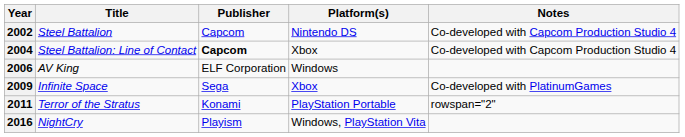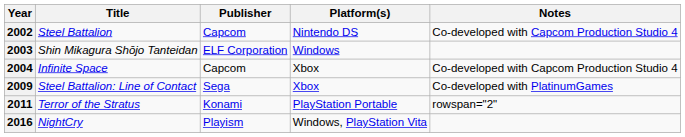+ row: (20, 50)
(117, 50) Steel Battalion: Line of Contact -> (73, 68) Infinite Space
(224, 50) bold -> (224, 68) normal
- row: (20, 68)
(73, 86) Infinite Space -> (117, 86) Steel Battalion: Line of Contact
